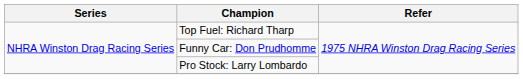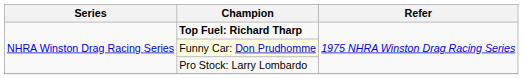(237, 30) normal -> (241, 30) bold
(248, 48) no background -> (248, 48) lightyellow background
